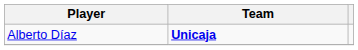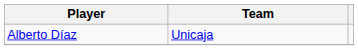(194, 34) bold -> (192, 34) normal
